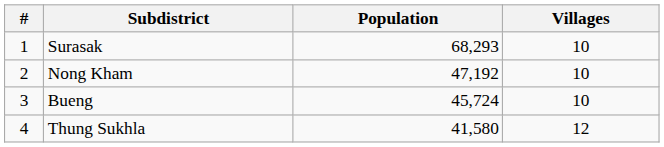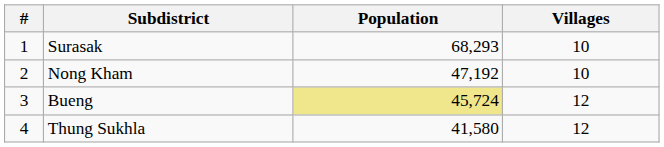(475, 100) no background -> (475, 100) khaki background
(581, 100) 10 -> (581, 100) 12
